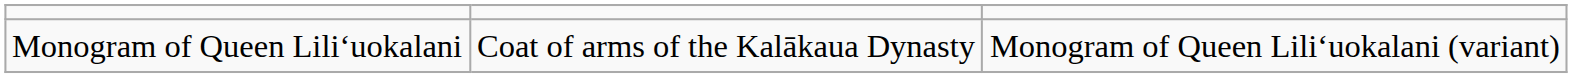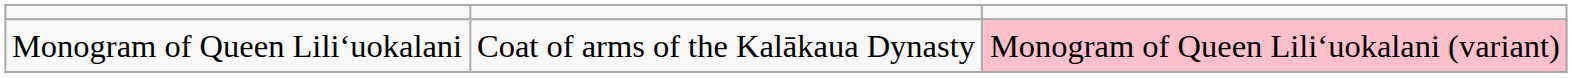(1275, 45) no background -> (1275, 45) pink background
